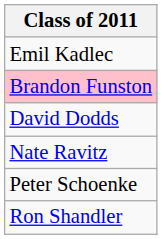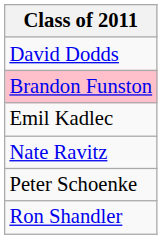(61, 53) Emil Kadlec -> (64, 53) David Dodds
(64, 119) David Dodds -> (61, 119) Emil Kadlec
